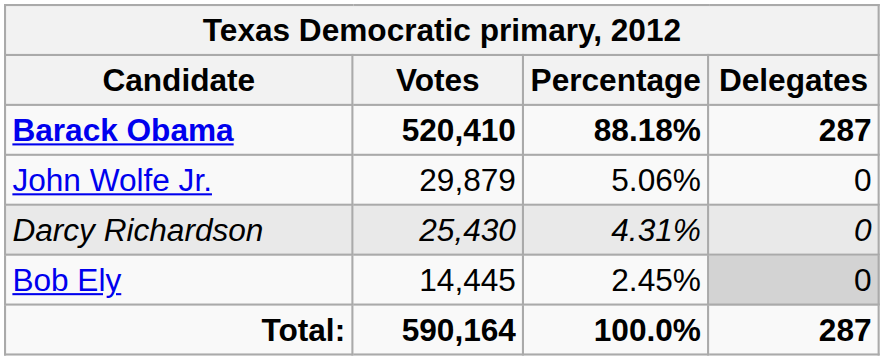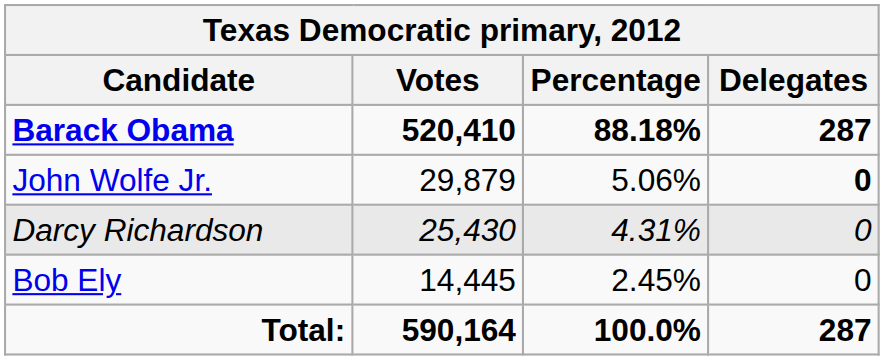(863, 180) normal -> (863, 180) bold
(863, 281) lightgrey background -> (863, 281) no background
